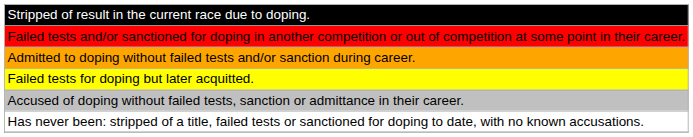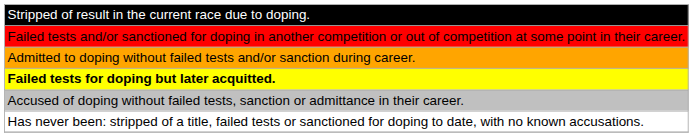(131, 79) normal -> (142, 79) bold
